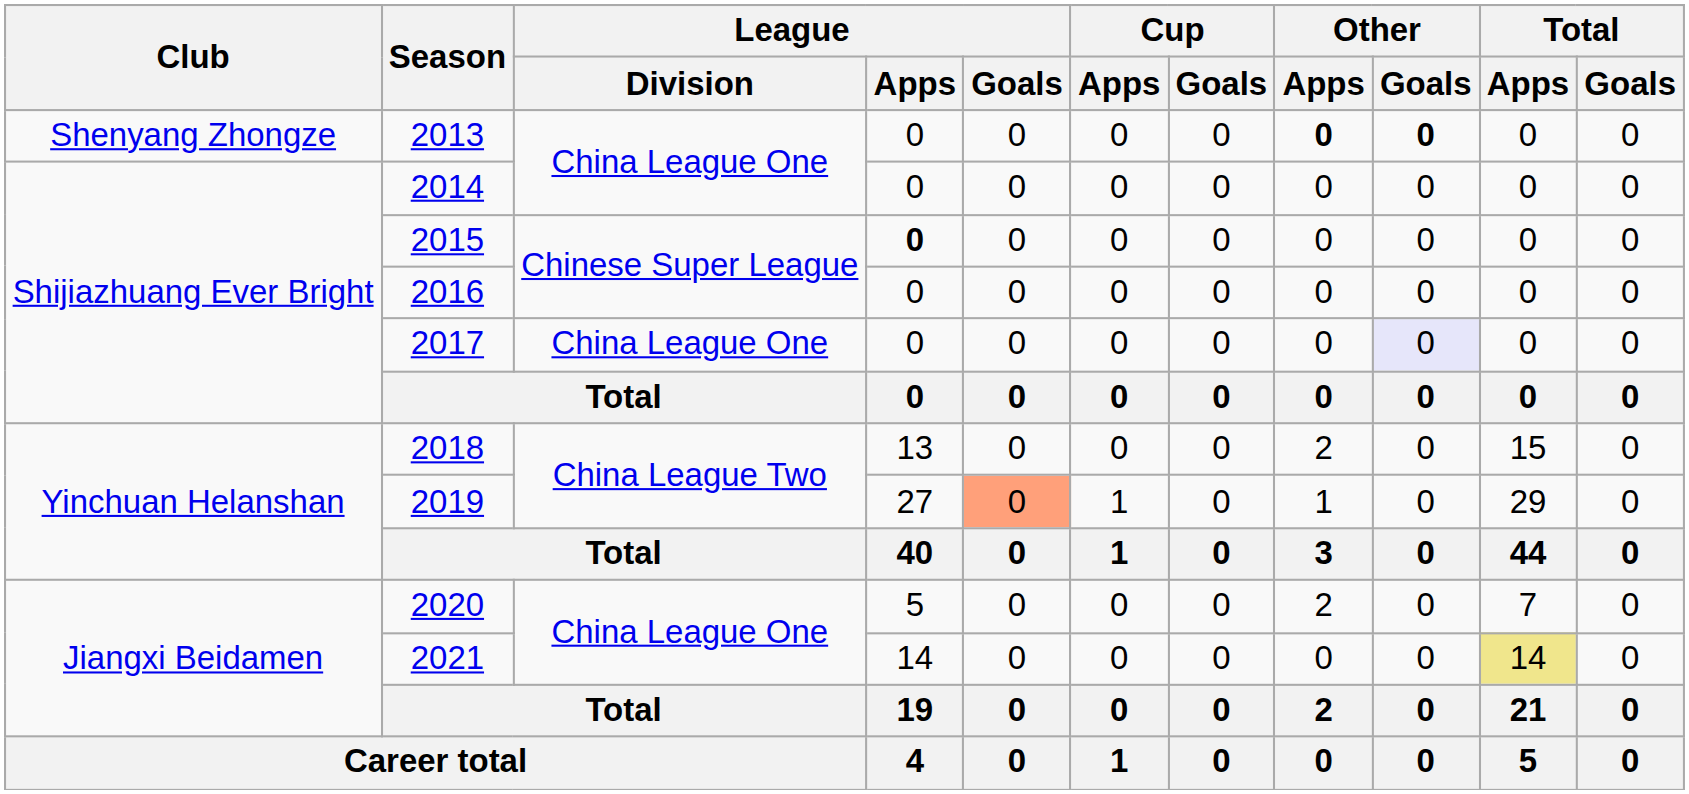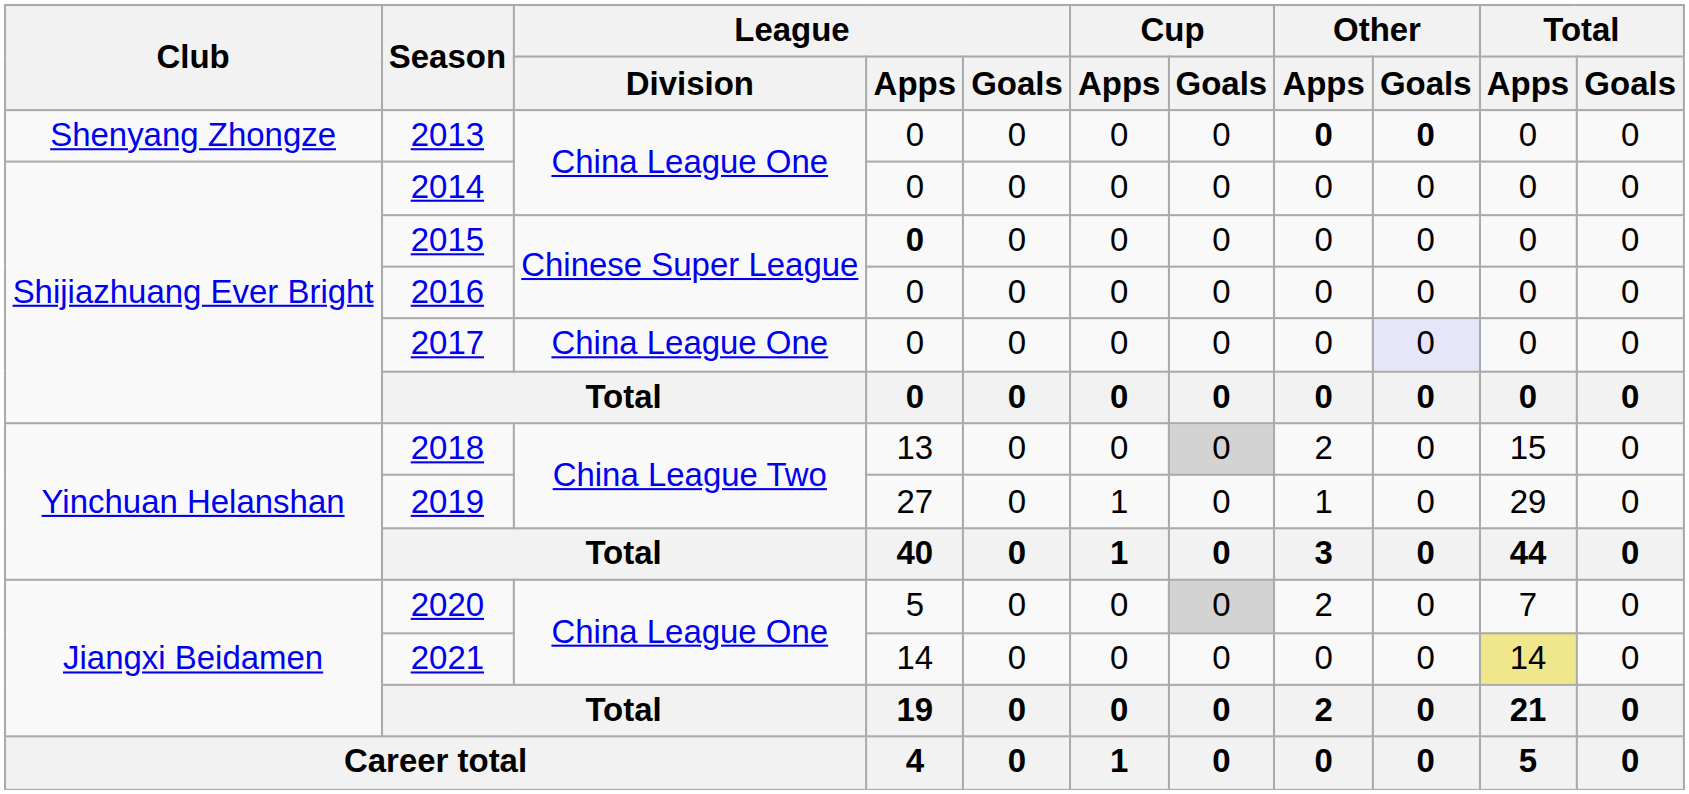(1221, 448) no background -> (1221, 448) lightgrey background
(1017, 501) lightsalmon background -> (1017, 501) no background
(1221, 605) no background -> (1221, 605) lightgrey background
